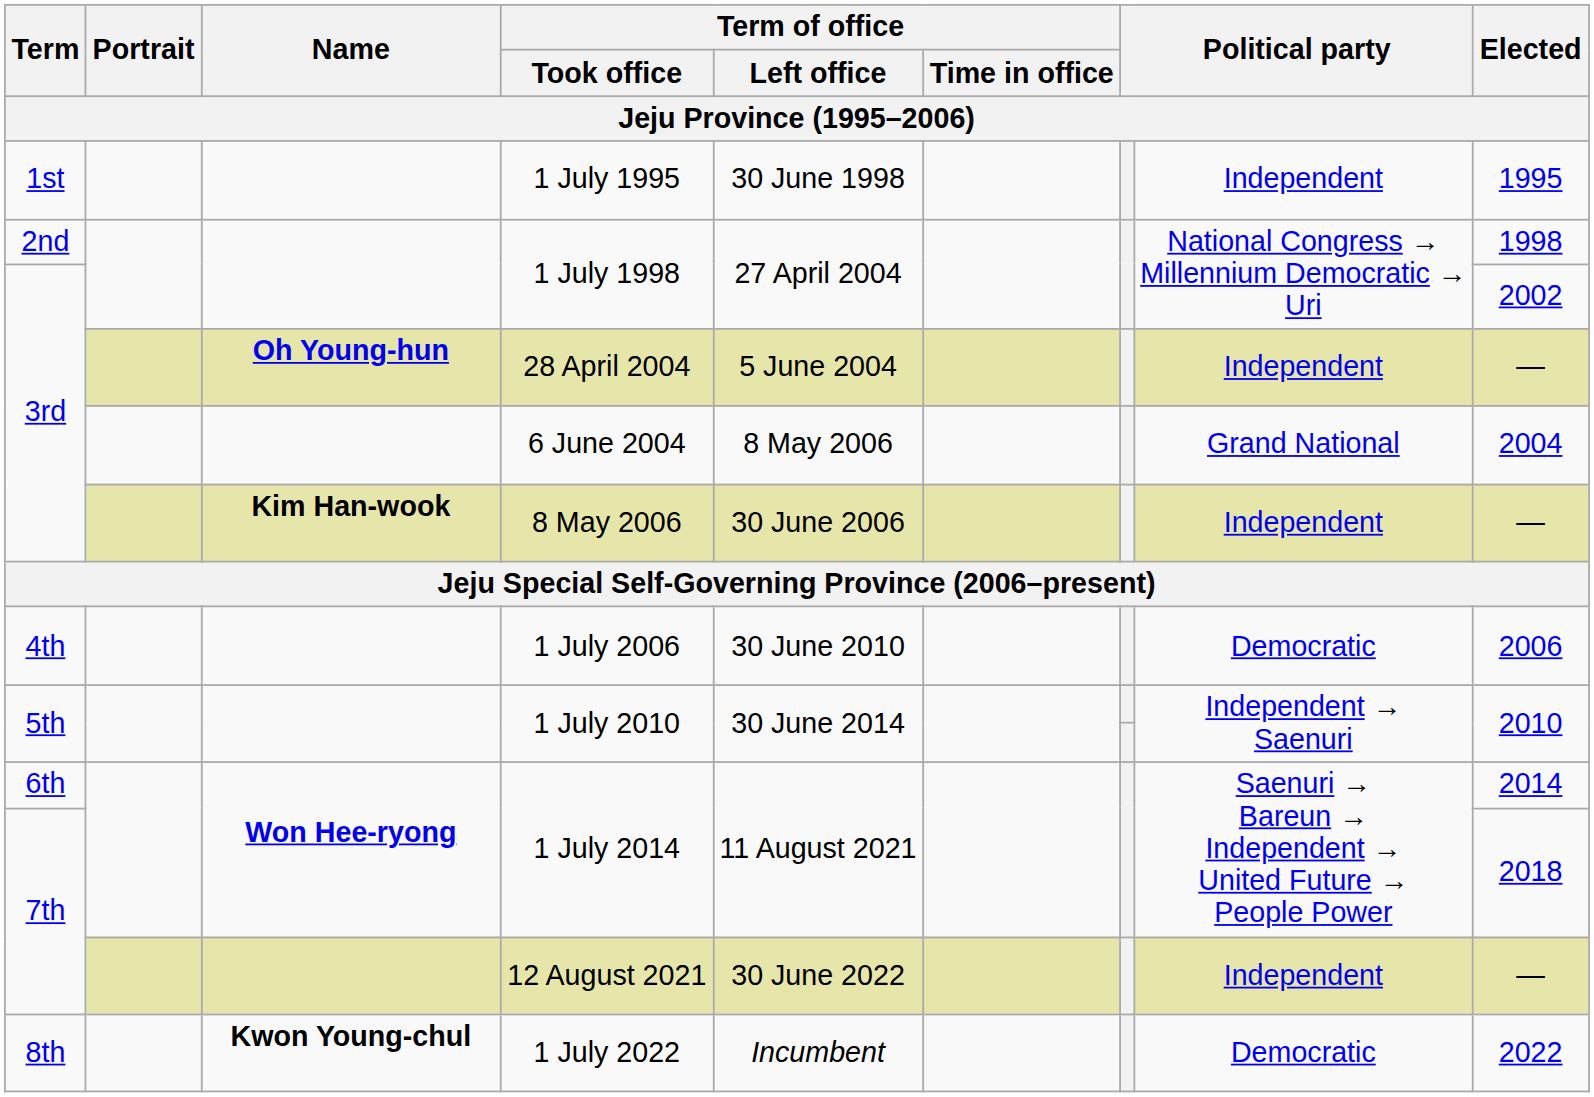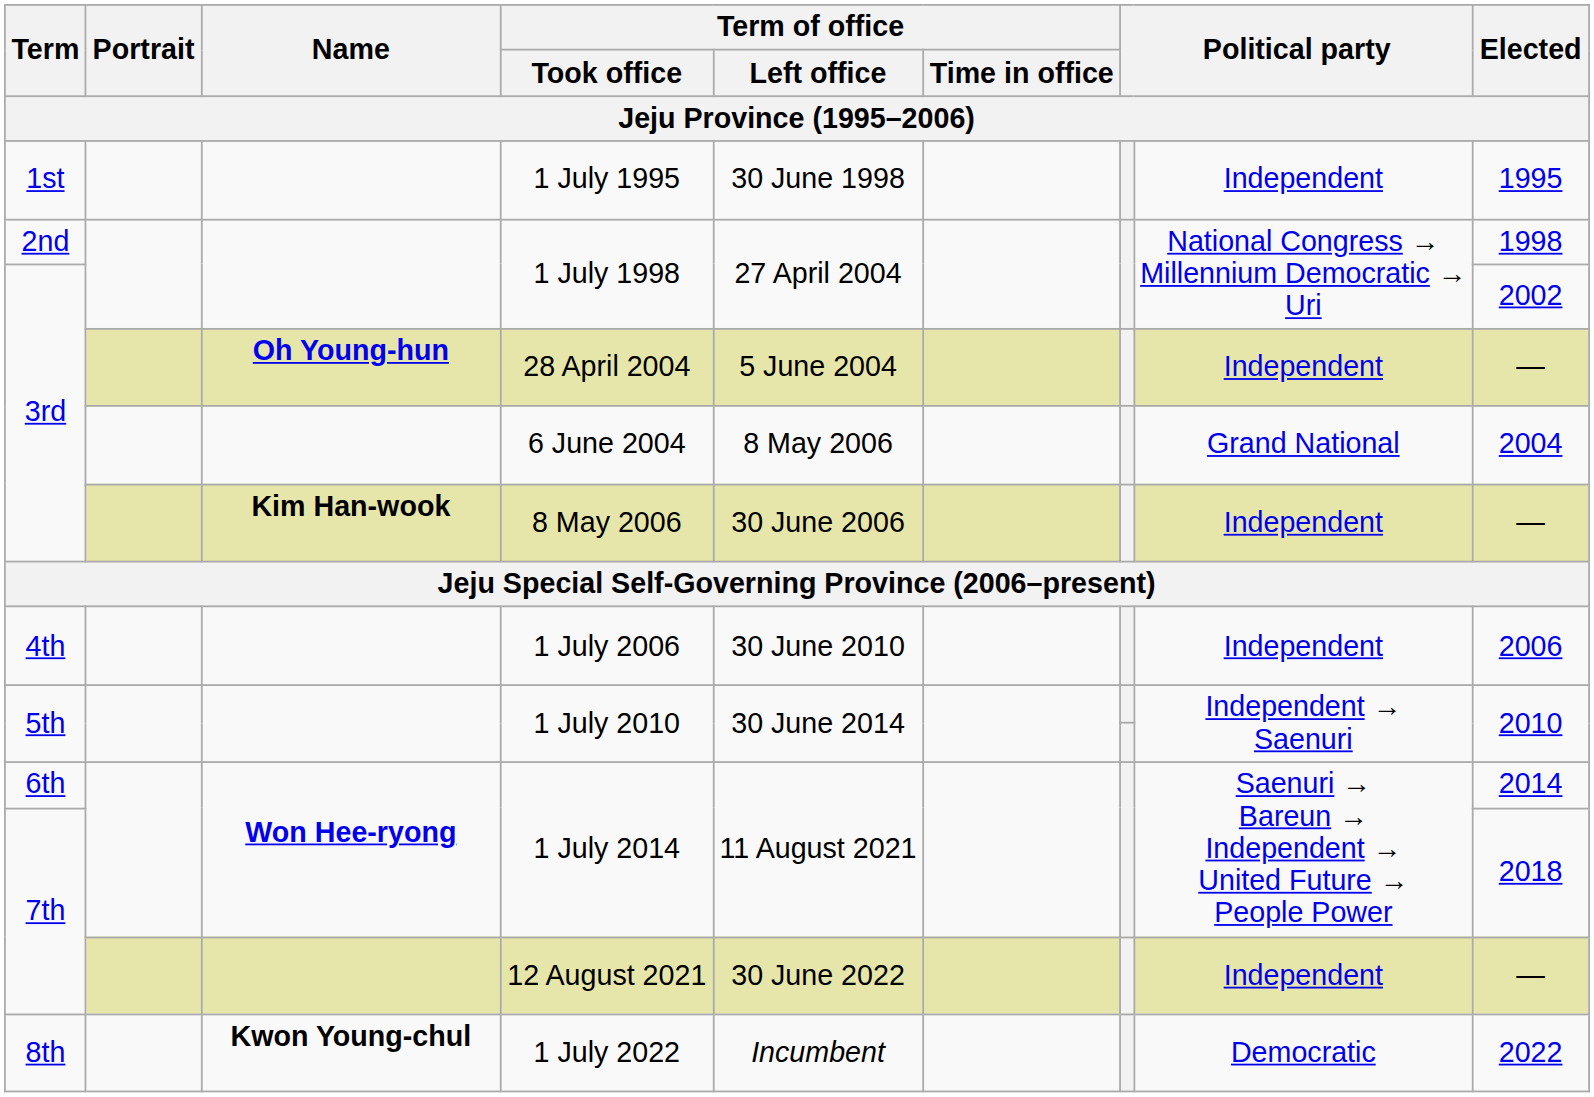(1303, 645) Democratic -> (1303, 645) Independent
